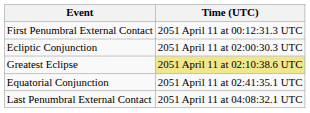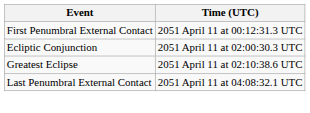(230, 64) khaki background -> (230, 64) no background
- row: (58, 82)
